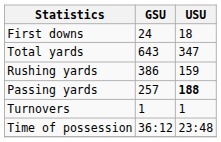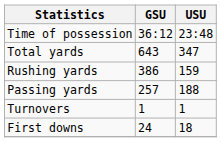rows swapped: (46, 33) <-> (70, 128)
(189, 90) bold -> (189, 90) normal
